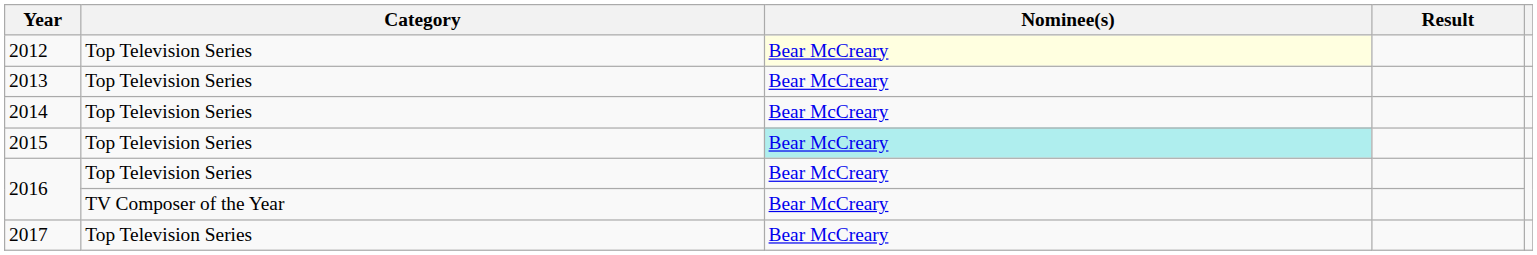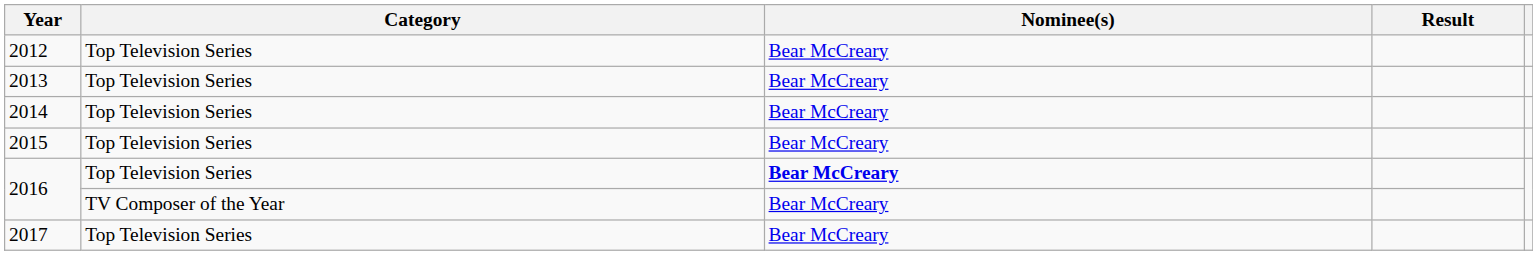(829, 50) lightyellow background -> (829, 50) no background
(829, 142) paleturquoise background -> (829, 142) no background
(829, 173) normal -> (834, 173) bold
